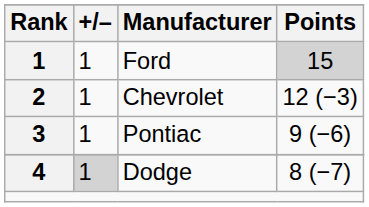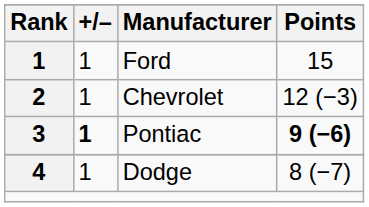(320, 60) lightgrey background -> (320, 60) no background
(85, 135) normal -> (85, 135) bold
(320, 135) normal -> (320, 135) bold
(85, 172) lightgrey background -> (85, 172) no background
